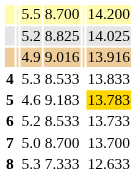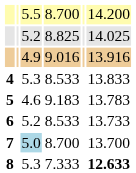(109, 100) gold background -> (109, 100) no background
(31, 142) no background -> (31, 142) lightblue background
(109, 164) normal -> (109, 164) bold
